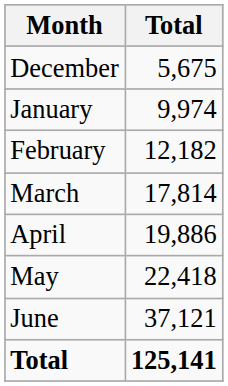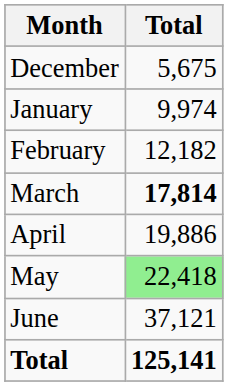(180, 192) normal -> (180, 192) bold
(180, 276) no background -> (180, 276) lightgreen background
